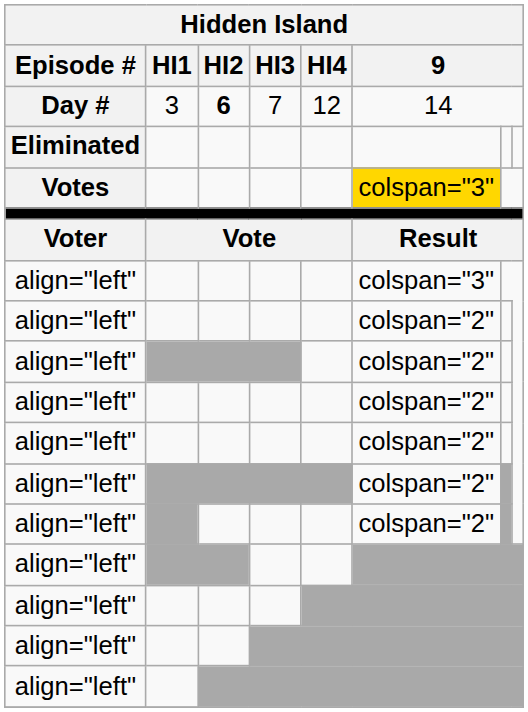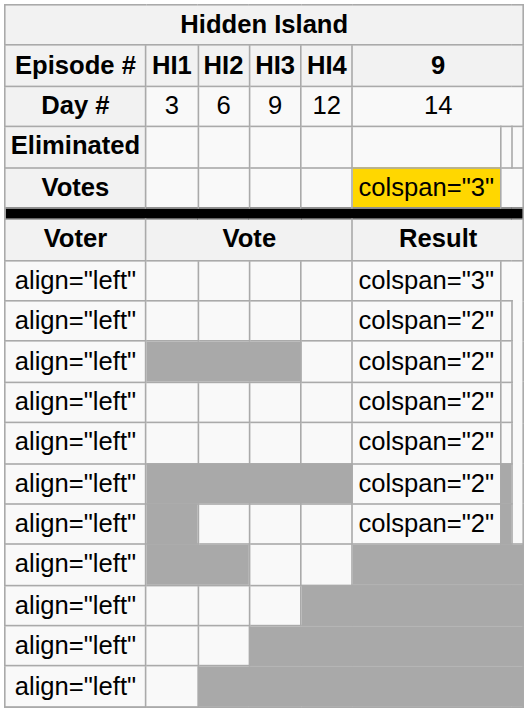(224, 106) bold -> (224, 106) normal
(275, 106) 7 -> (275, 106) 9
